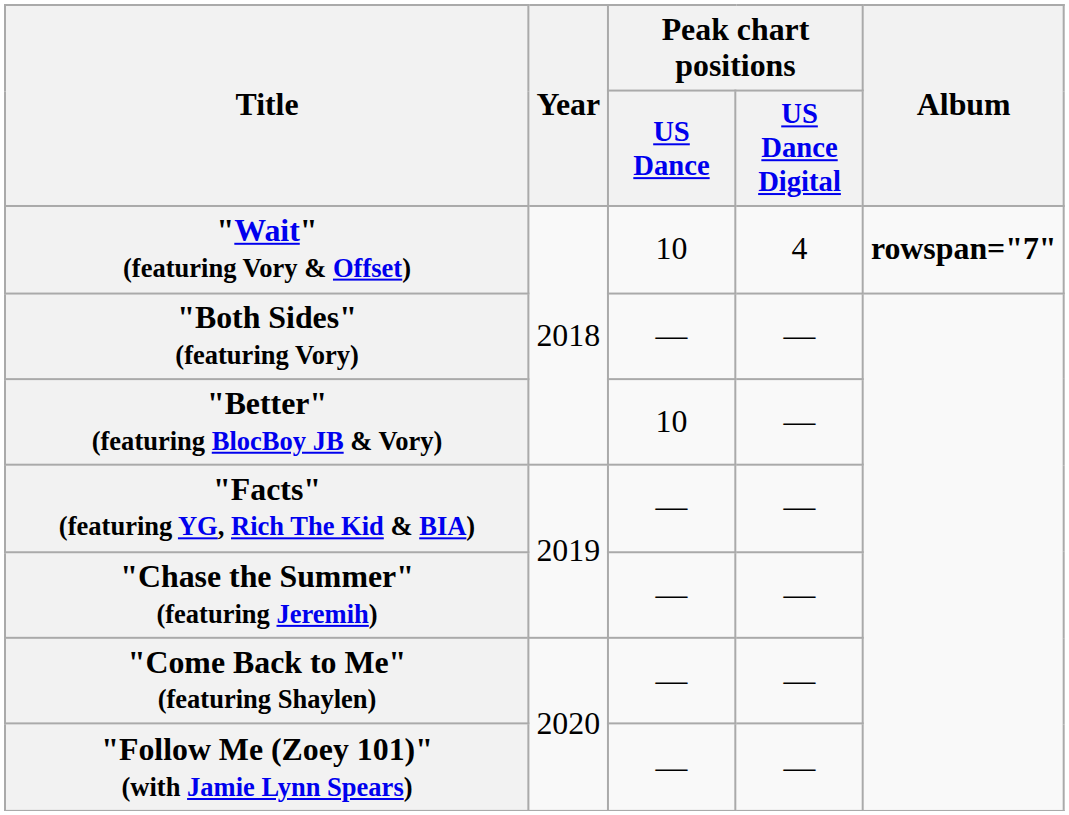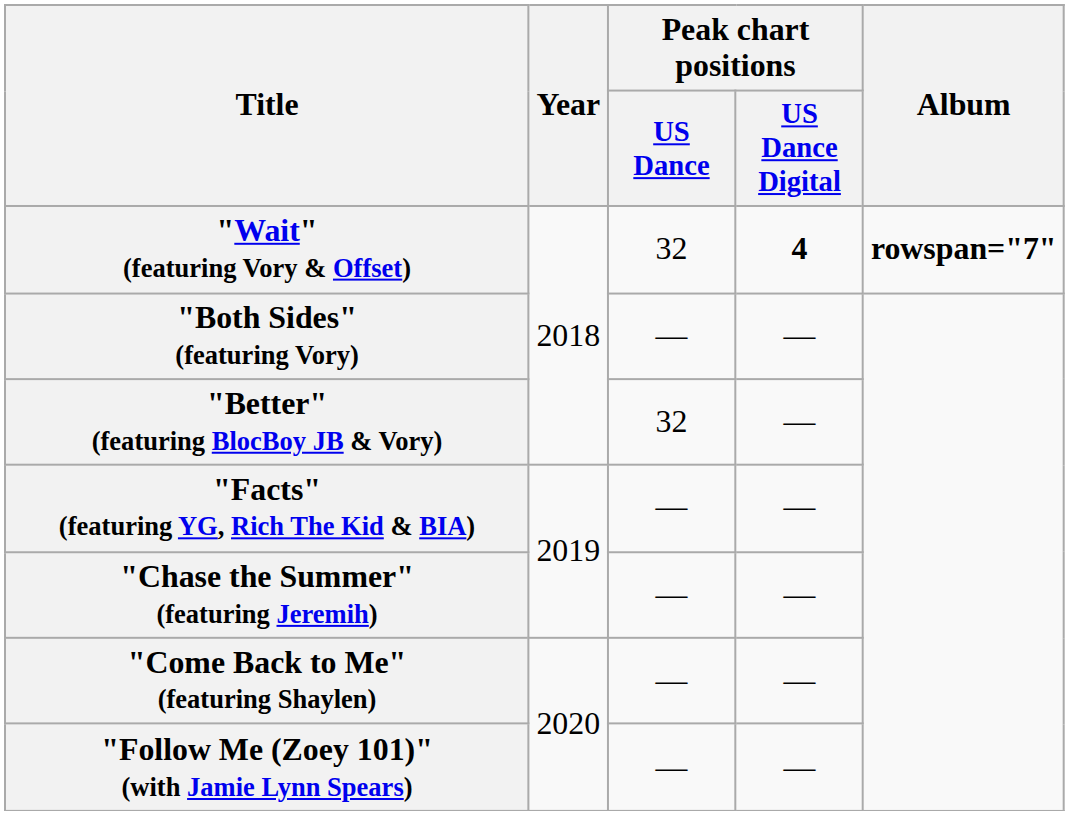(671, 248) 10 -> (671, 248) 32
(800, 248) normal -> (800, 248) bold
(671, 421) 10 -> (671, 421) 32
